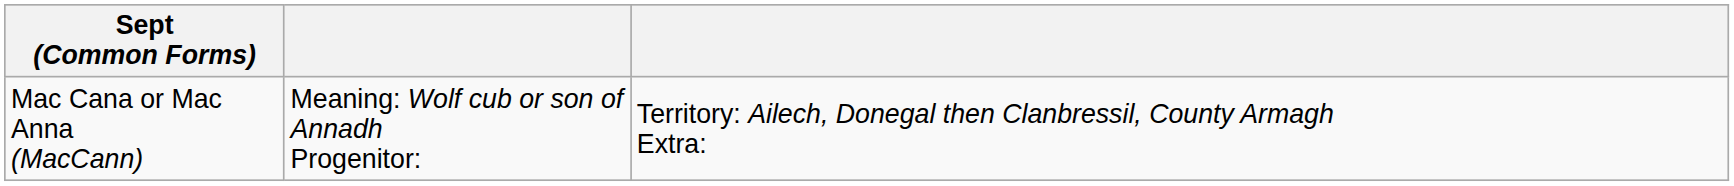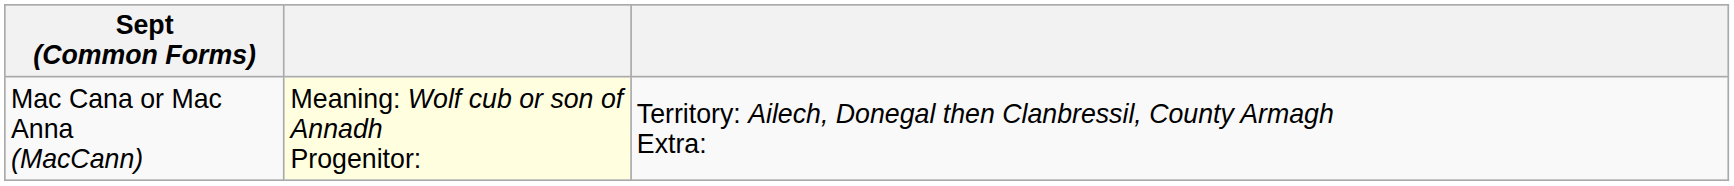(457, 128) no background -> (457, 128) lightyellow background
